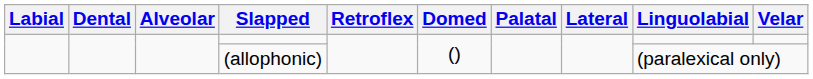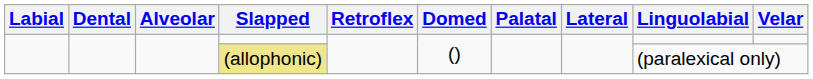(273, 58) no background -> (273, 58) khaki background
